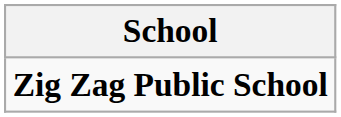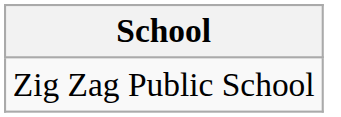(170, 84) bold -> (164, 84) normal
